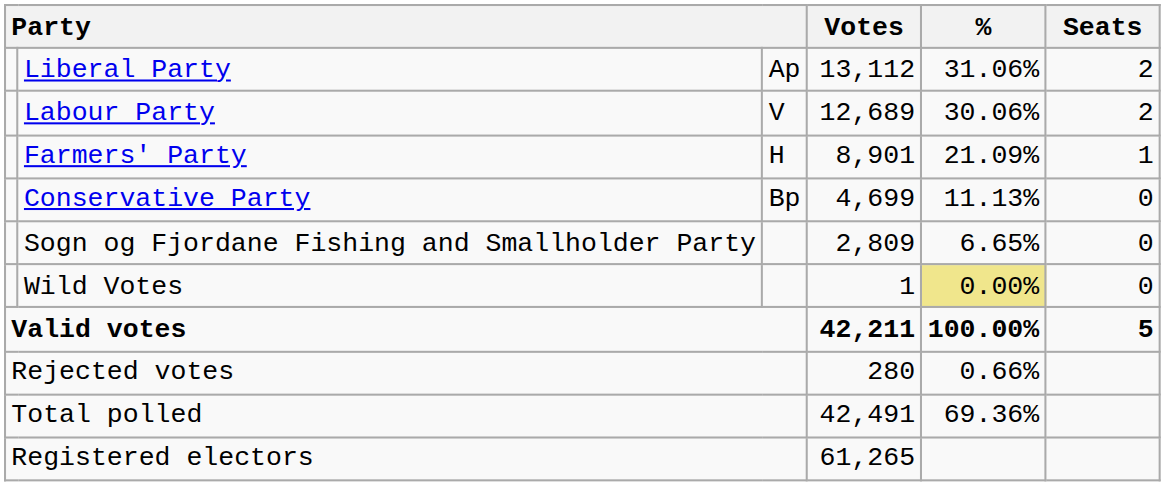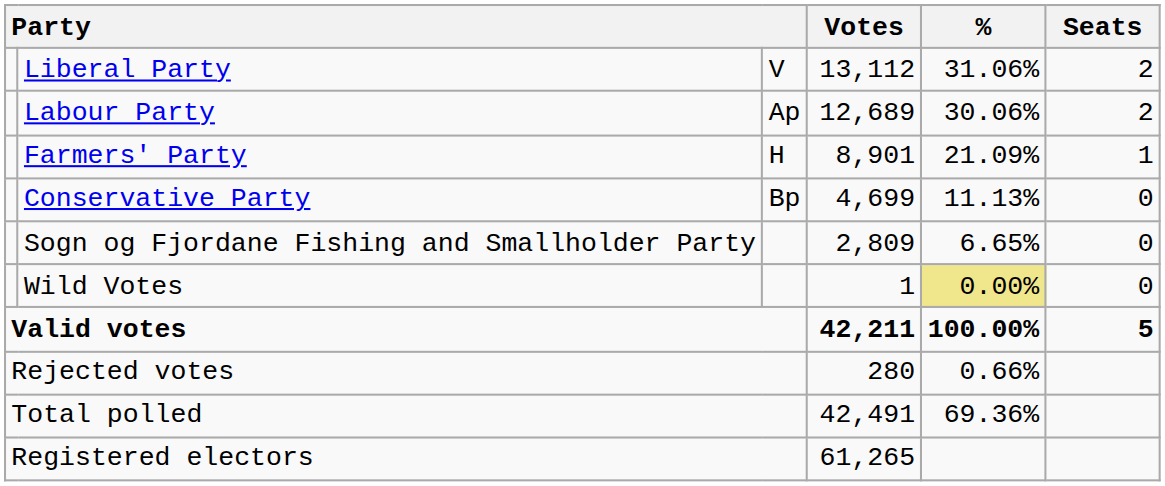(785, 70) Ap -> (777, 70) V
(777, 113) V -> (785, 113) Ap
